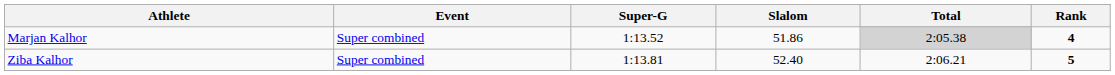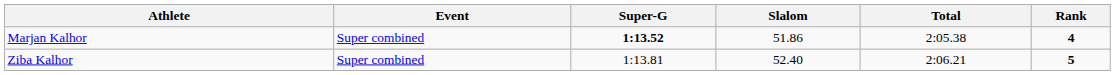(643, 38) normal -> (643, 38) bold
(946, 38) lightgrey background -> (946, 38) no background
